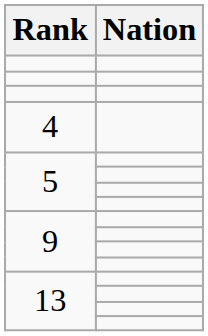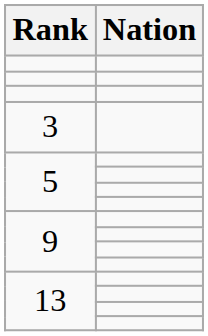(50, 126) 4 -> (50, 126) 3
